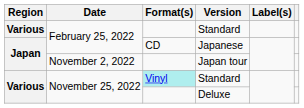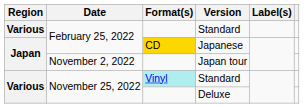(153, 45) no background -> (153, 45) gold background
